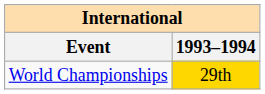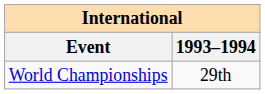(216, 74) gold background -> (216, 74) no background
